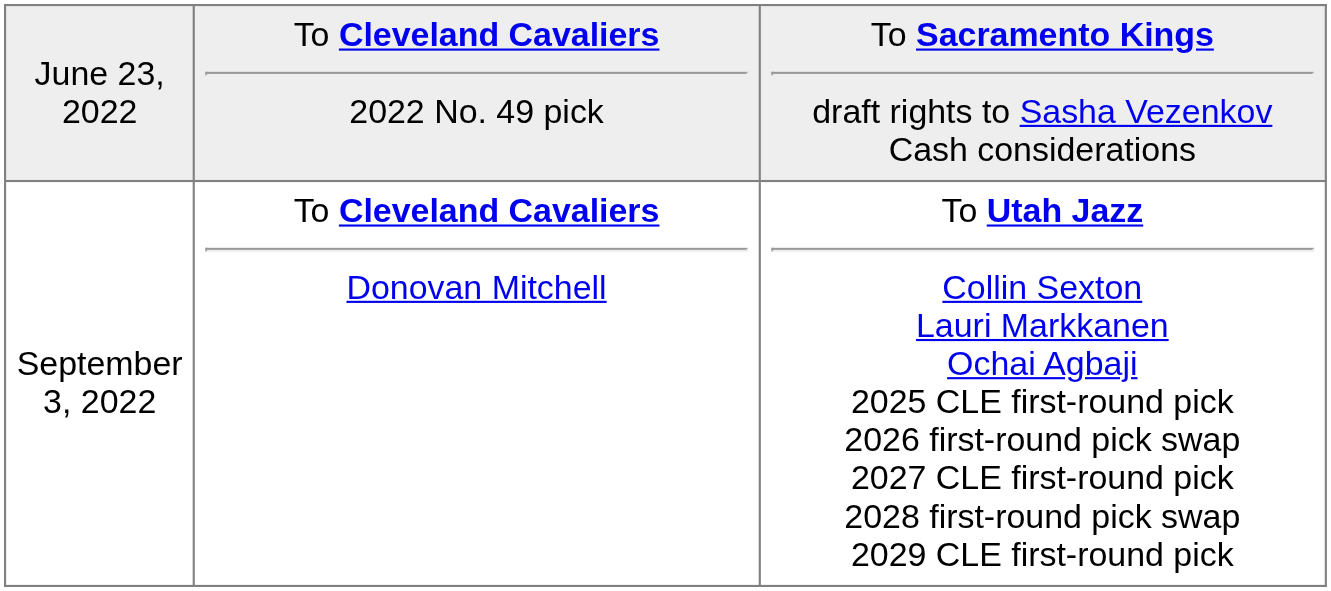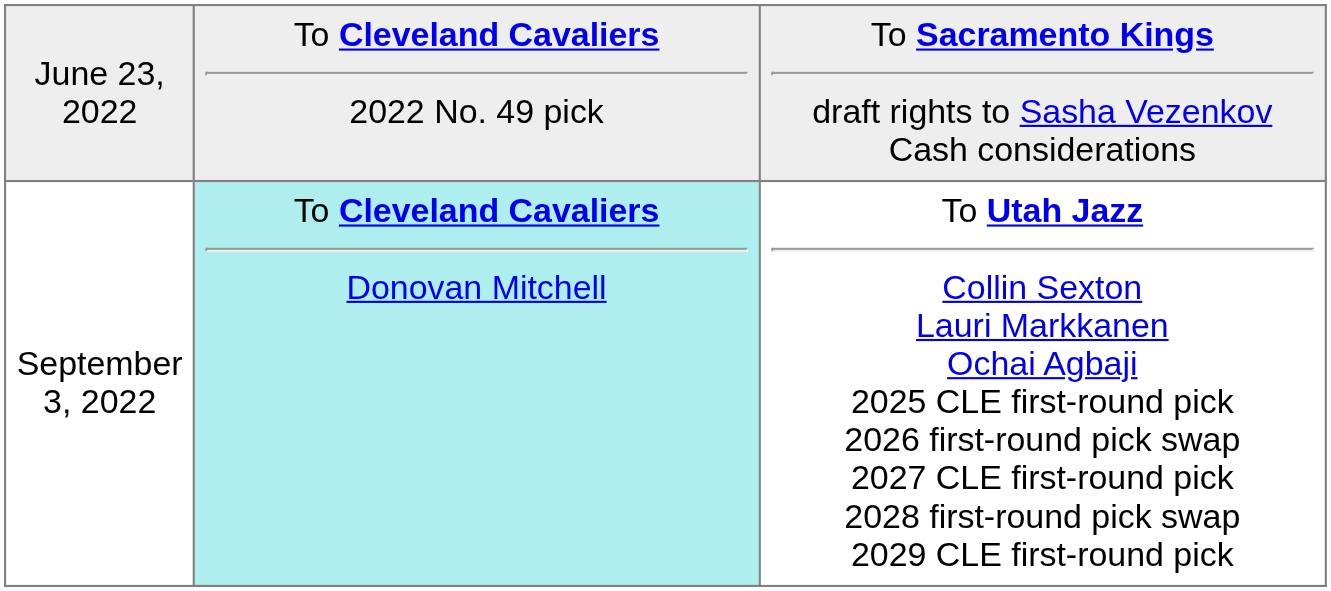(477, 249) no background -> (477, 249) paleturquoise background
